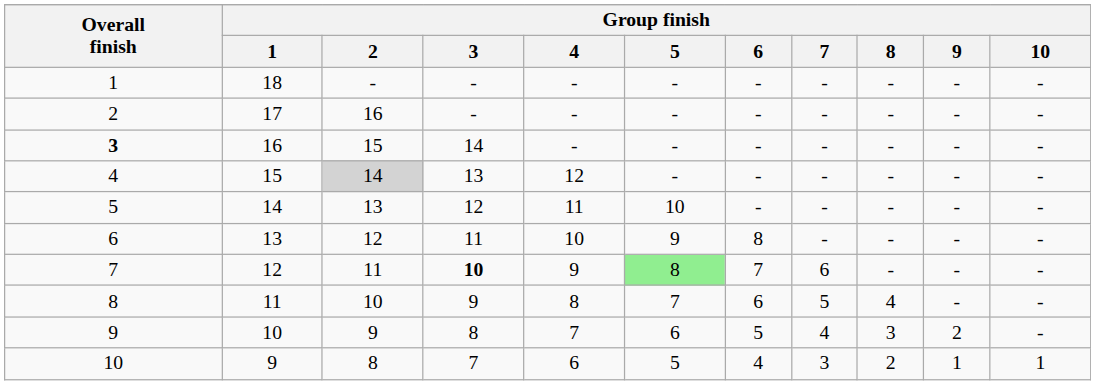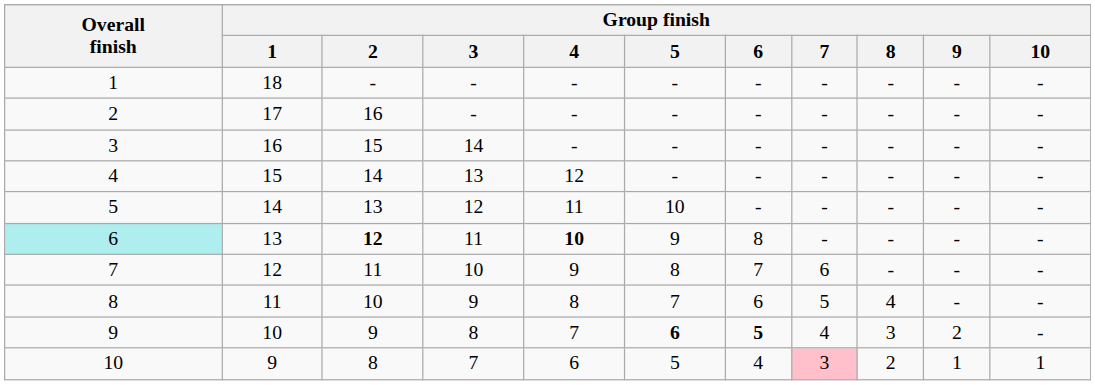(113, 144) bold -> (113, 144) normal
(373, 176) lightgrey background -> (373, 176) no background
(113, 238) no background -> (113, 238) paleturquoise background
(373, 238) normal -> (373, 238) bold
(574, 238) normal -> (574, 238) bold
(473, 269) bold -> (473, 269) normal
(675, 269) lightgreen background -> (675, 269) no background
(675, 332) normal -> (675, 332) bold
(758, 332) normal -> (758, 332) bold
(824, 363) no background -> (824, 363) pink background
